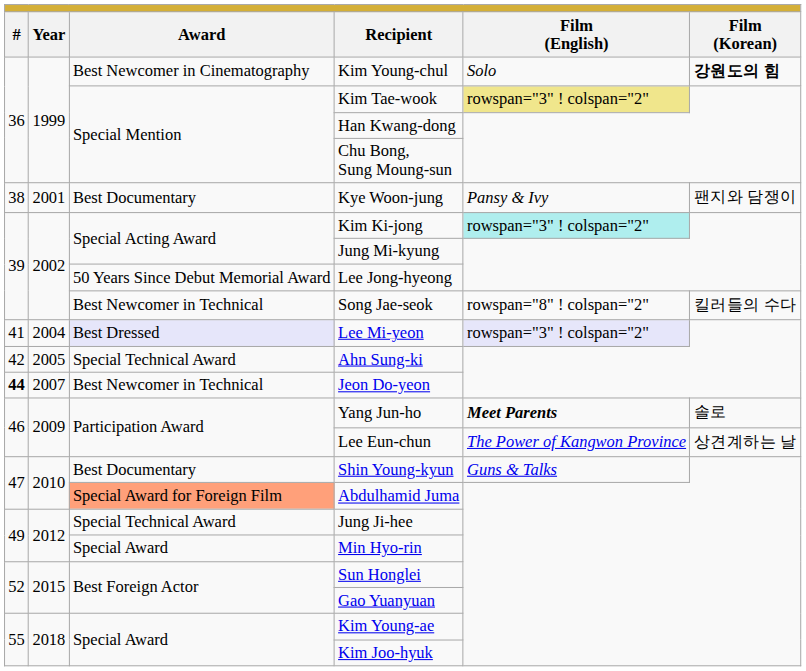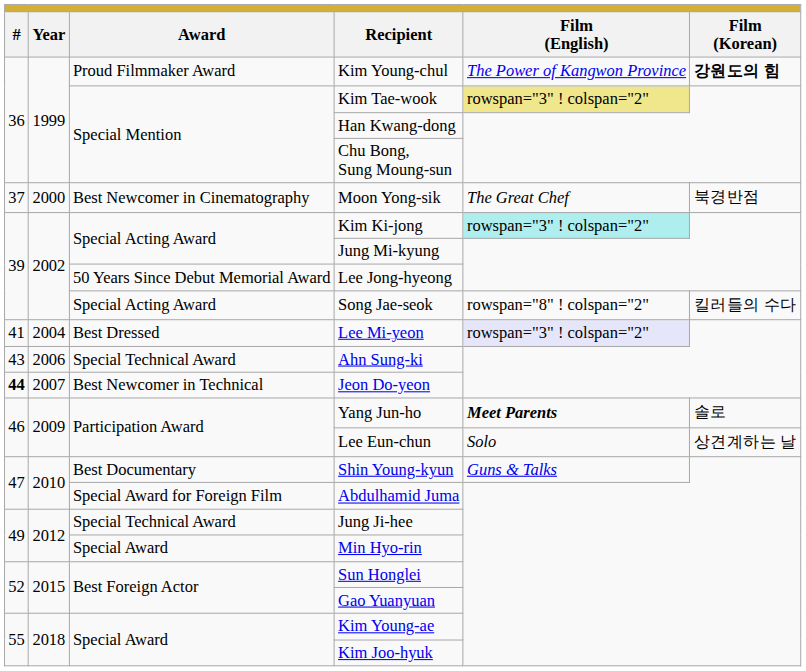(191, 71) Best Newcomer in Cinematography -> (154, 71) Proud Filmmaker Award
(482, 71) Solo -> (577, 71) The Power of Kangwon Province
+ row: (389, 197)
- row: (391, 197)
(168, 305) Best Newcomer in Technical -> (145, 305) Special Acting Award
(116, 332) lavender background -> (116, 332) no background
(17, 359) 42 -> (17, 359) 43
(49, 359) 2005 -> (49, 359) 2006
(577, 442) The Power of Kangwon Province -> (482, 442) Solo
(177, 495) lightsalmon background -> (177, 495) no background
